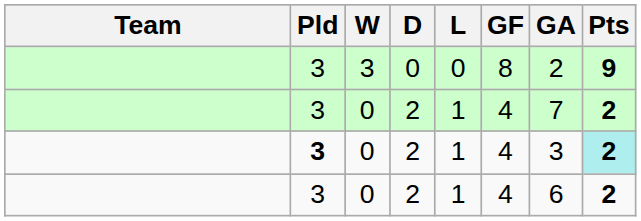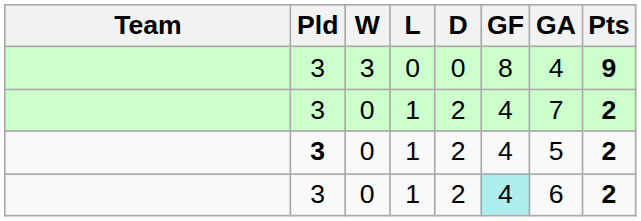columns swapped: (413, 25) <-> (458, 25)
(556, 67) 2 -> (556, 67) 4
(556, 151) 3 -> (556, 151) 5
(609, 151) paleturquoise background -> (609, 151) no background
(505, 194) no background -> (505, 194) paleturquoise background
